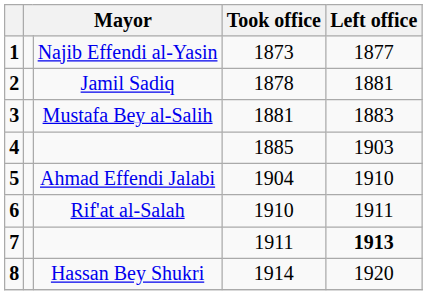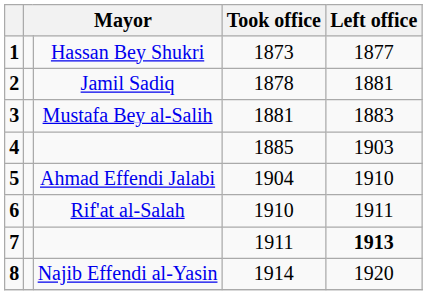(128, 52) Najib Effendi al-Yasin -> (128, 52) Hassan Bey Shukri
(128, 274) Hassan Bey Shukri -> (128, 274) Najib Effendi al-Yasin
